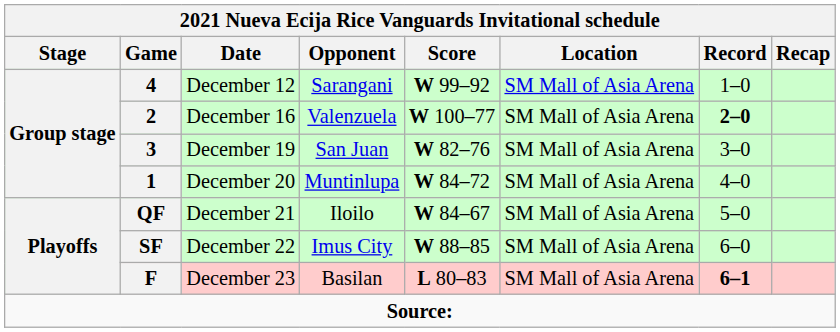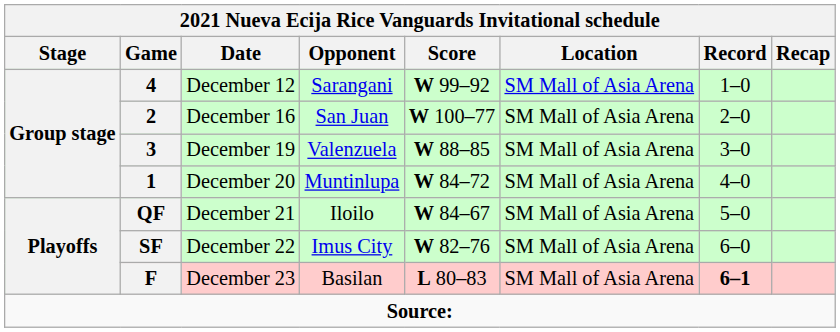(352, 117) Valenzuela -> (352, 117) San Juan
(735, 117) bold -> (735, 117) normal
(352, 149) San Juan -> (352, 149) Valenzuela
(452, 149) W 82–76 -> (452, 149) W 88–85
(452, 246) W 88–85 -> (452, 246) W 82–76
